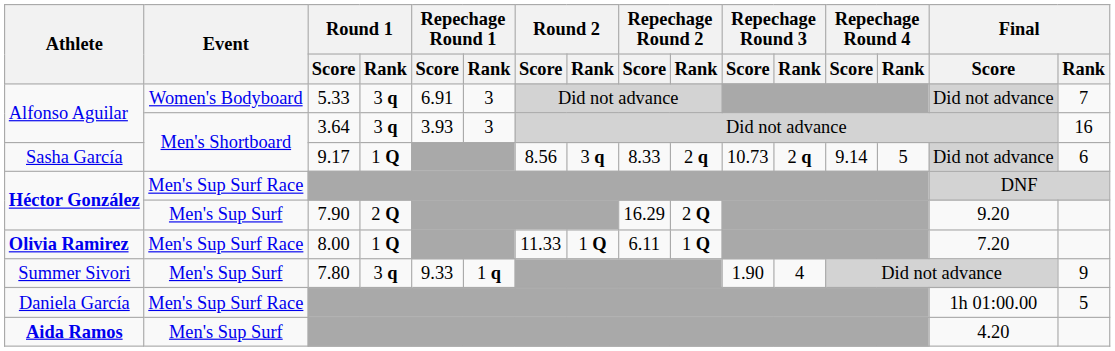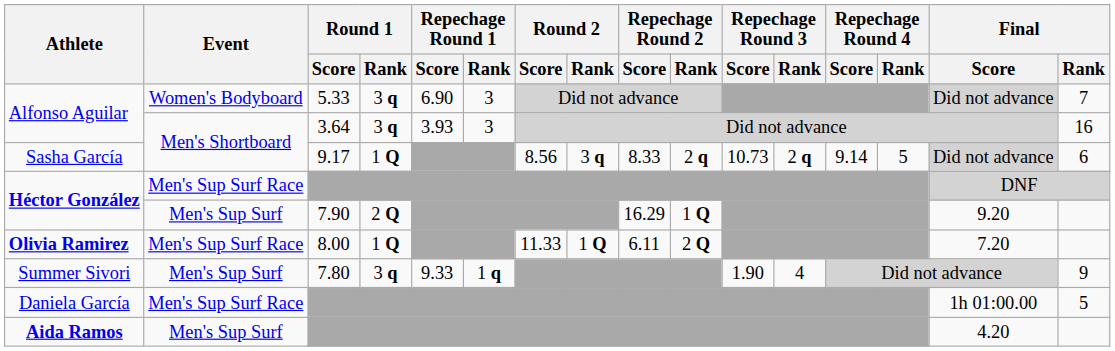(437, 98) 6.91 -> (437, 98) 6.90
(696, 214) 2 Q -> (696, 214) 1 Q
(696, 244) 1 Q -> (696, 244) 2 Q
